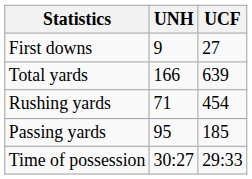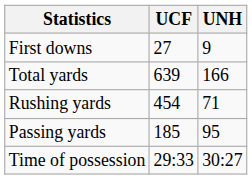columns swapped: (174, 19) <-> (222, 19)
